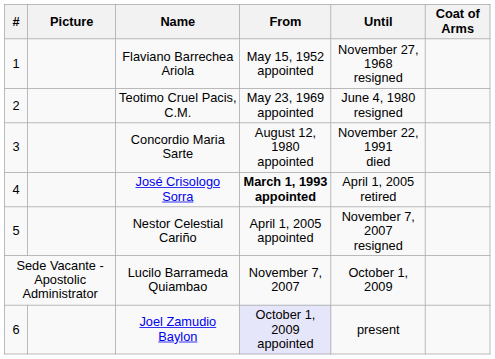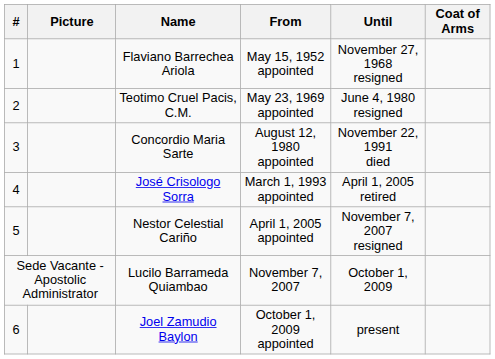(285, 189) bold -> (286, 189) normal
(285, 329) lavender background -> (286, 329) no background
